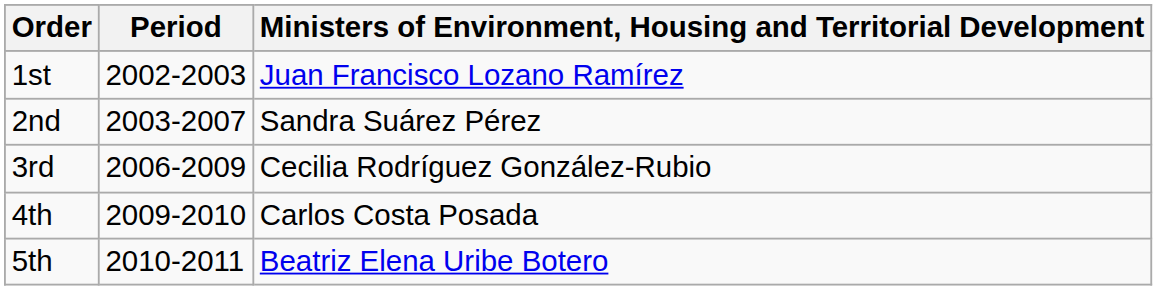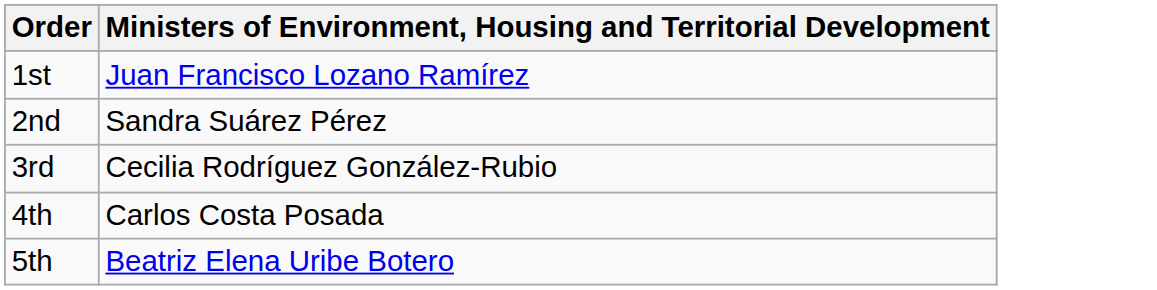- column: (176, 27)
